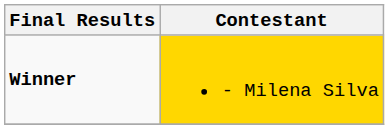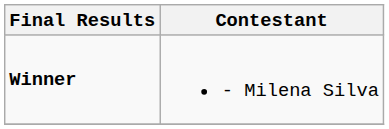(272, 91) gold background -> (272, 91) no background
